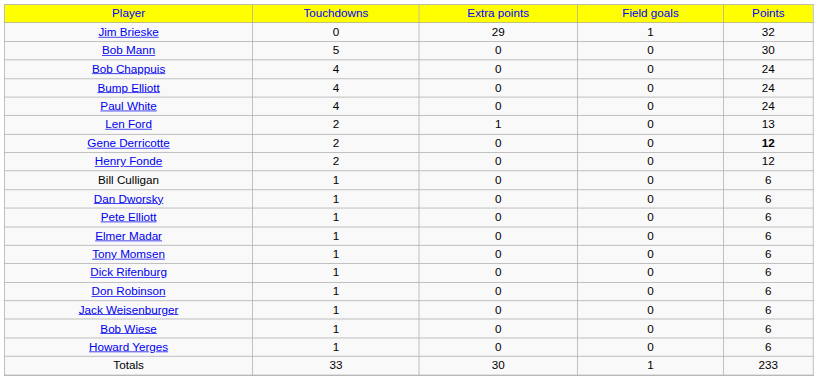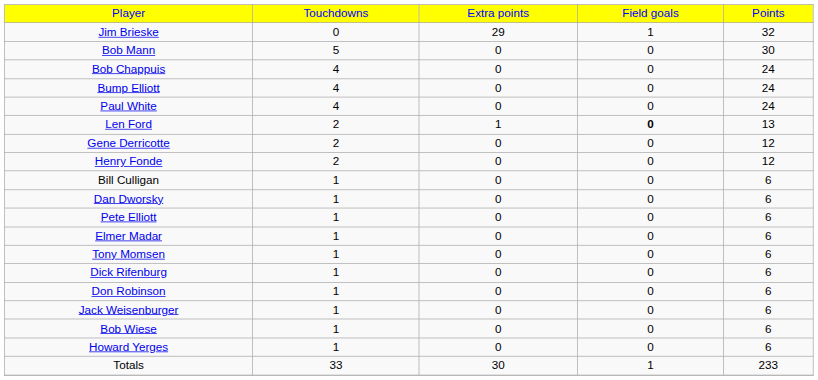(650, 124) normal -> (650, 124) bold
(768, 143) bold -> (768, 143) normal
